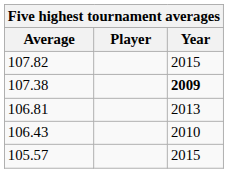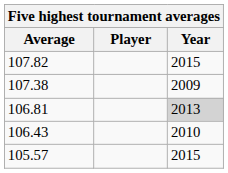(186, 86) bold -> (186, 86) normal
(186, 109) no background -> (186, 109) lightgrey background
